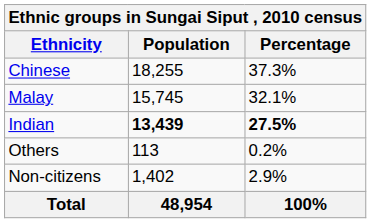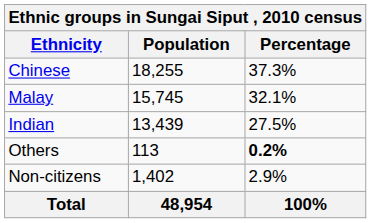(158, 124) bold -> (158, 124) normal
(272, 124) bold -> (272, 124) normal
(268, 151) normal -> (268, 151) bold
